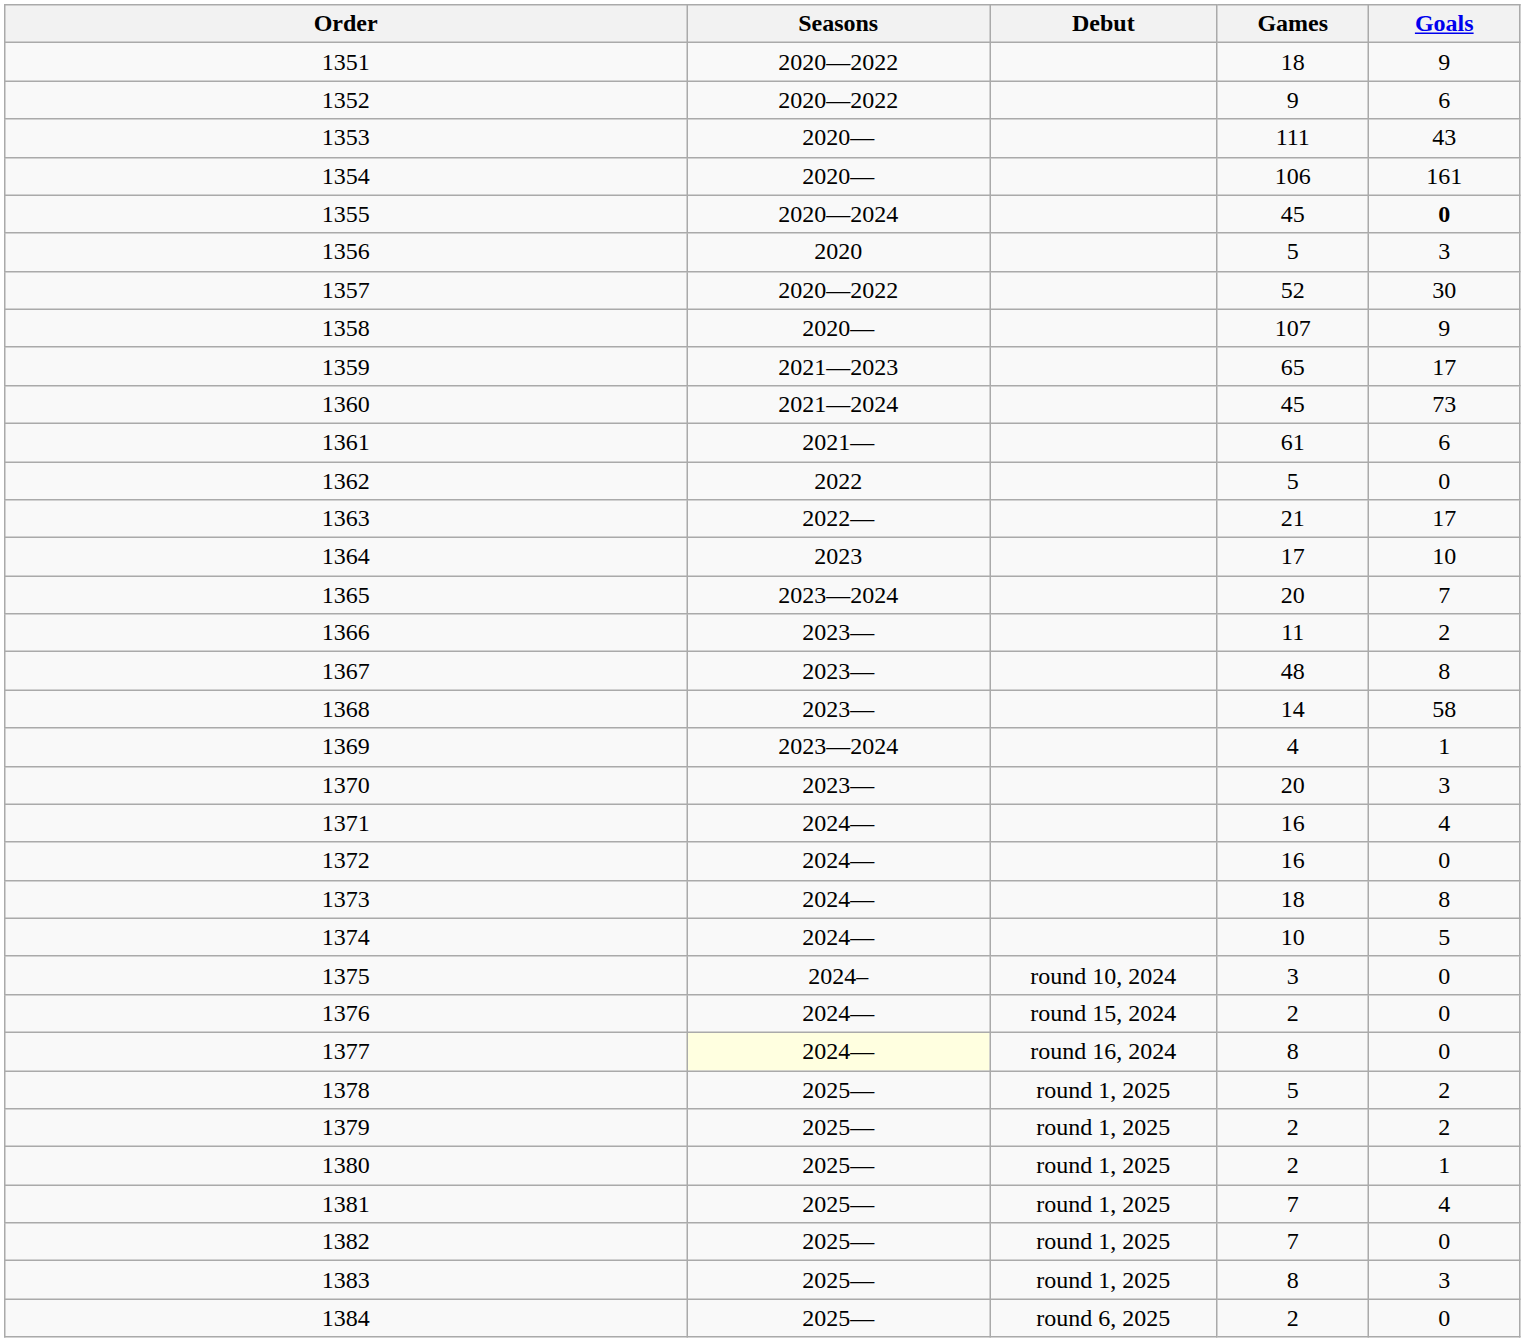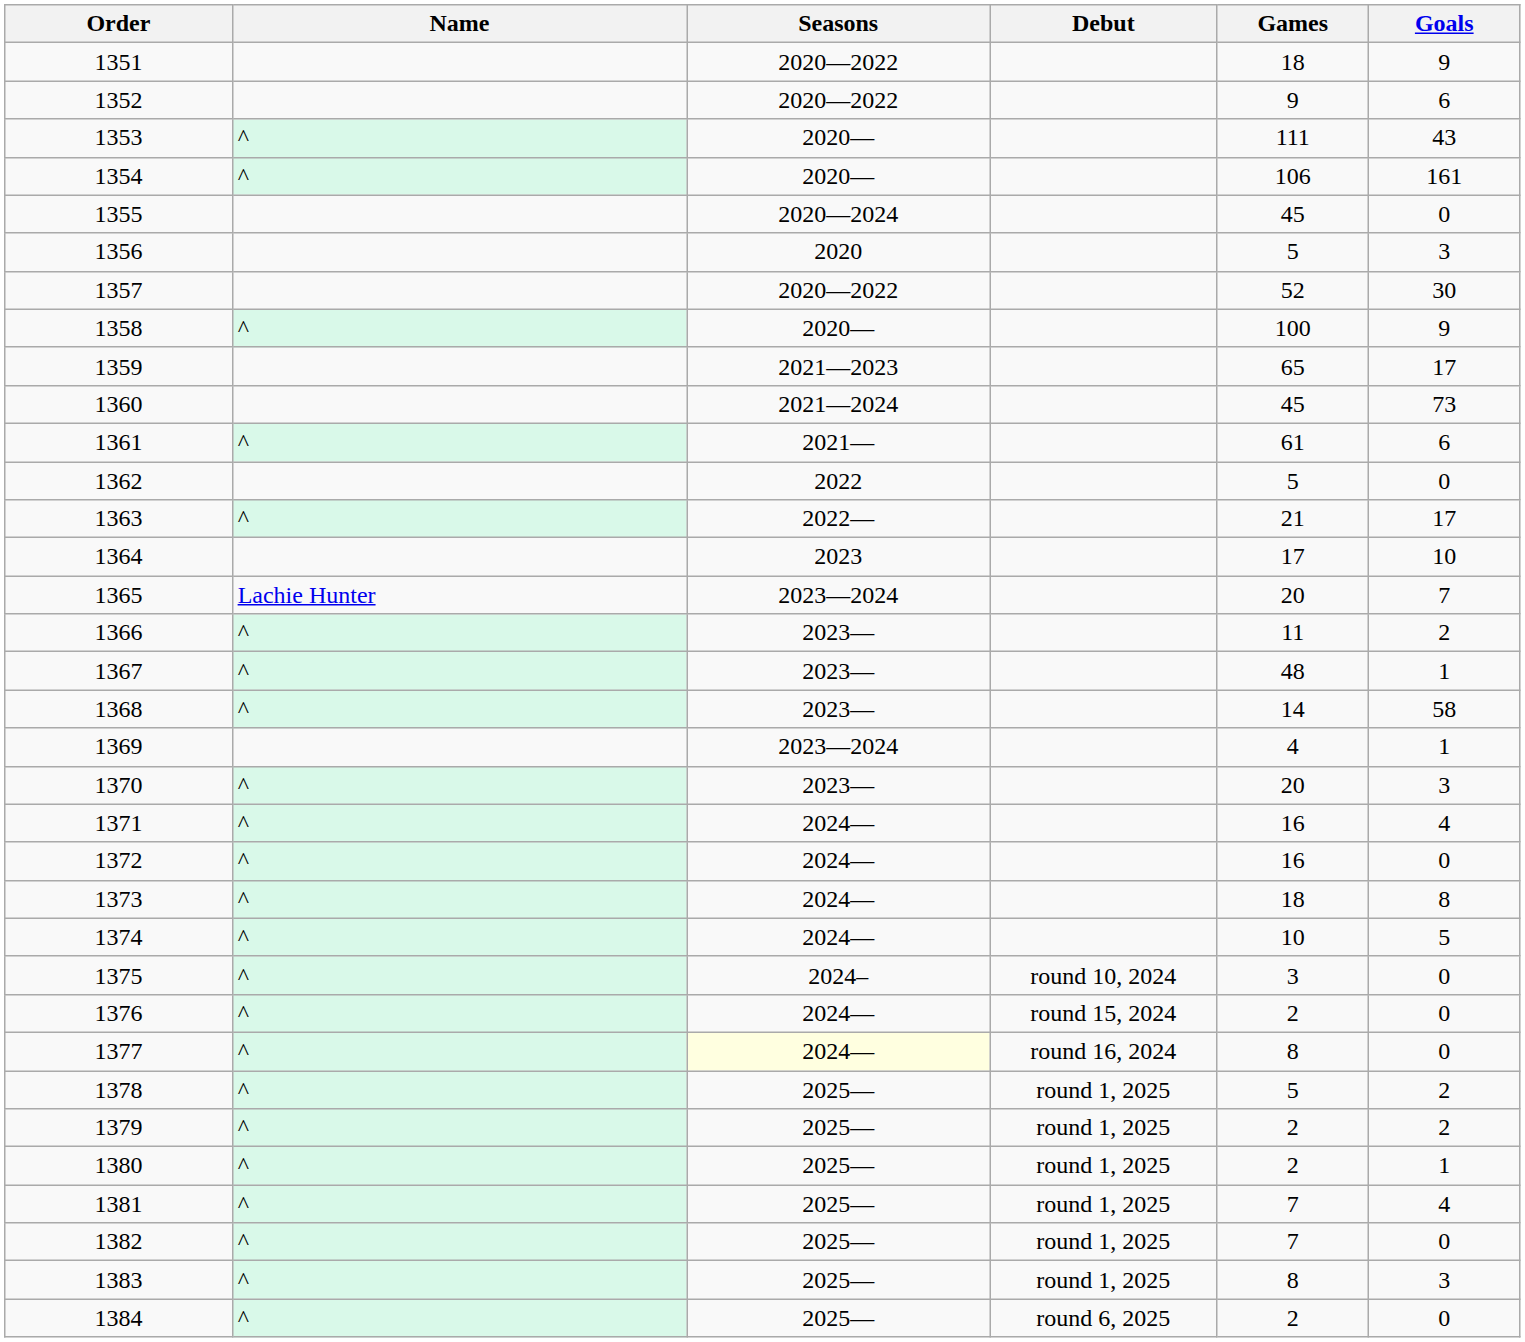+ column: (459, 23)
(1444, 213) bold -> (1444, 213) normal
(1293, 328) 107 -> (1293, 328) 100
(1444, 670) 8 -> (1444, 670) 1
